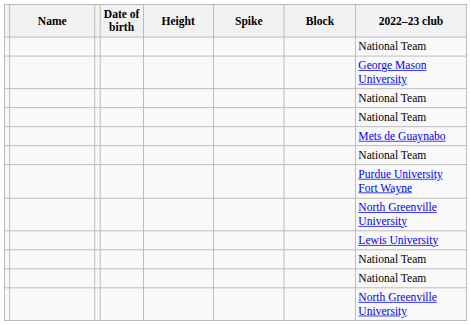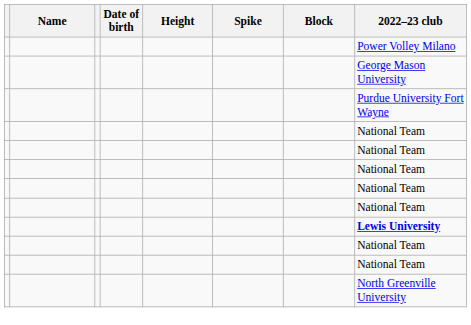(392, 46) National Team -> (406, 46) Power Volley Milano
(392, 98) National Team -> (410, 105) Purdue University Fort Wayne
(402, 136) Mets de Guaynabo -> (391, 150) National Team
(401, 181) Purdue University Fort Wayne -> (391, 188) National Team
(398, 214) North Greenville University -> (391, 207) National Team
(398, 240) normal -> (399, 226) bold
